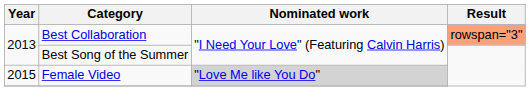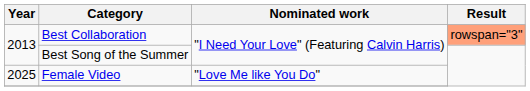(22, 75) 2015 -> (22, 75) 2025
(257, 75) lightgrey background -> (257, 75) no background
